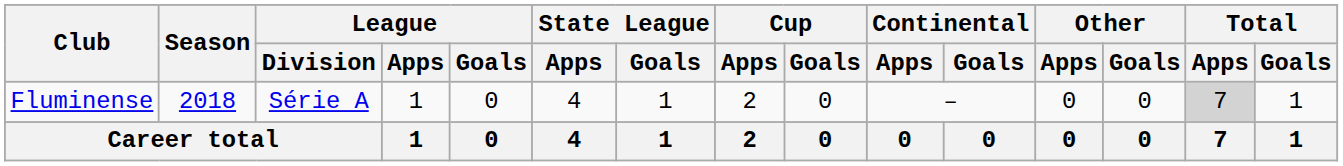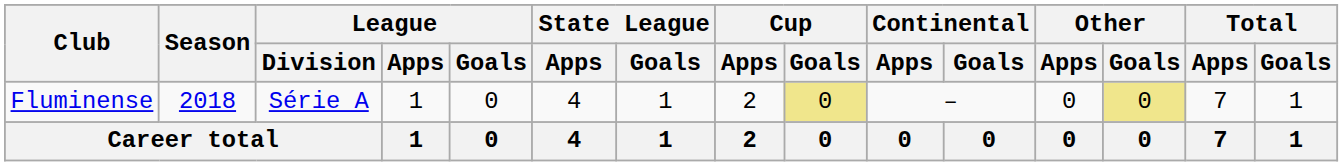(825, 102) no background -> (825, 102) khaki background
(1145, 102) no background -> (1145, 102) khaki background
(1220, 102) lightgrey background -> (1220, 102) no background
